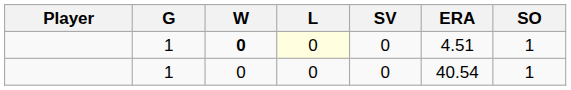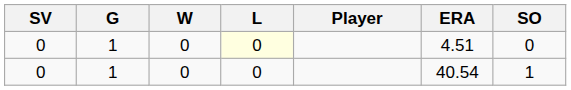columns swapped: (69, 18) <-> (385, 18)
(241, 45) bold -> (185, 45) normal
(529, 45) 1 -> (529, 45) 0
